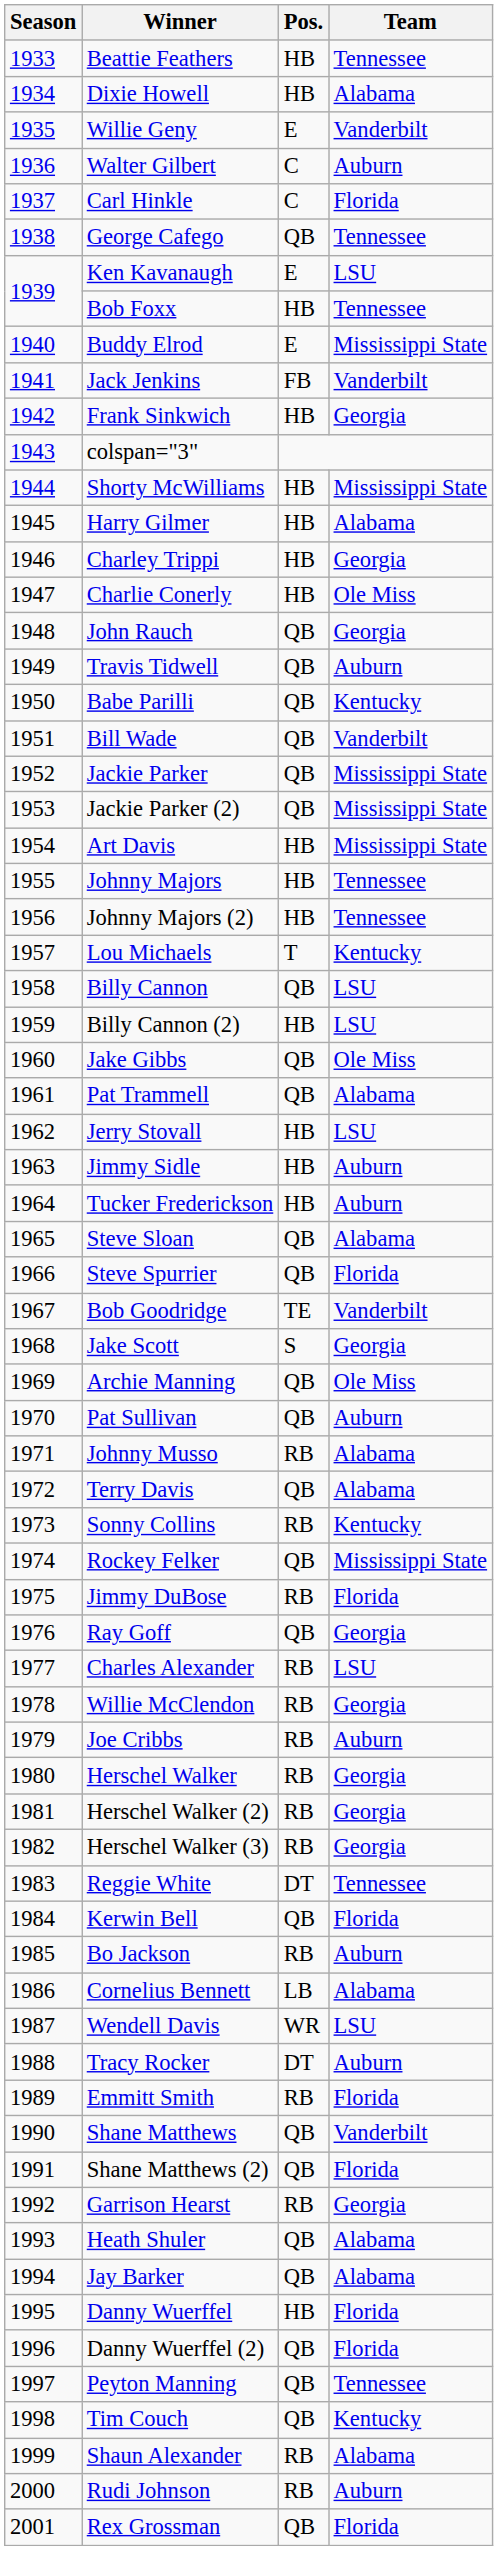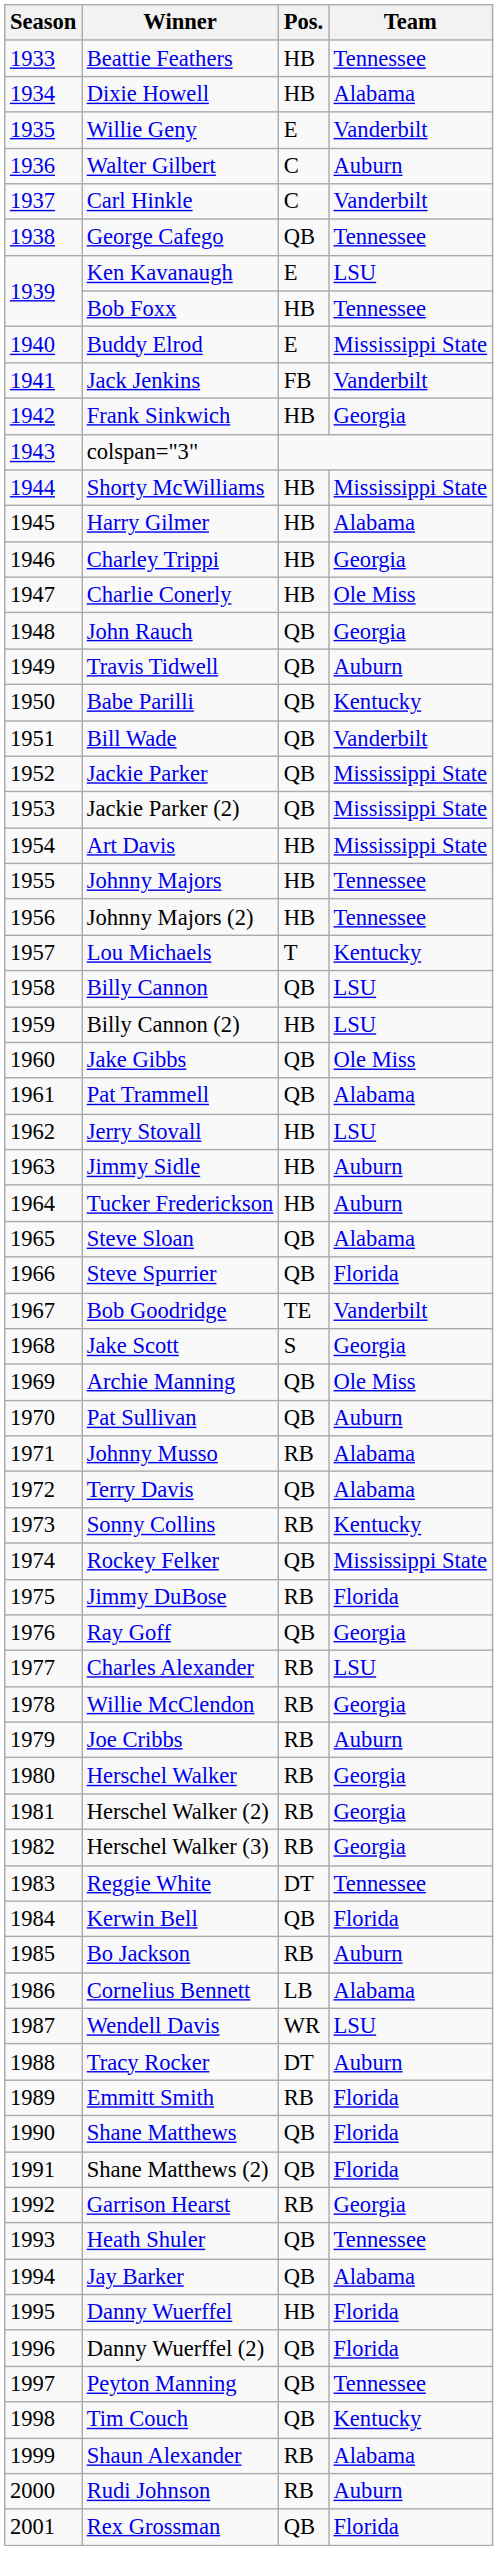(366, 201) Florida -> (381, 201) Vanderbilt
(381, 2133) Vanderbilt -> (366, 2133) Florida
(374, 2240) Alabama -> (380, 2240) Tennessee
